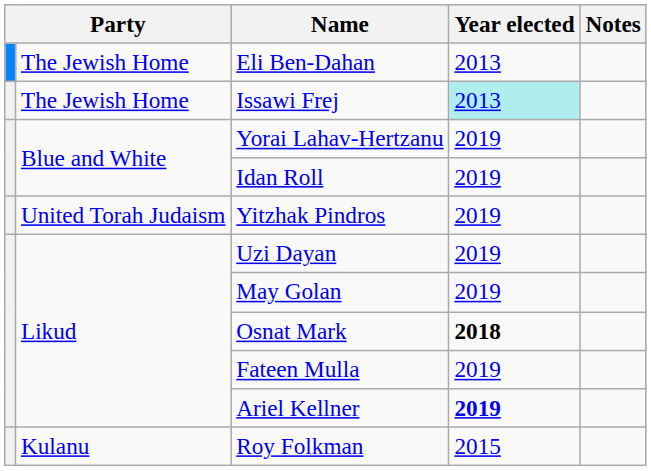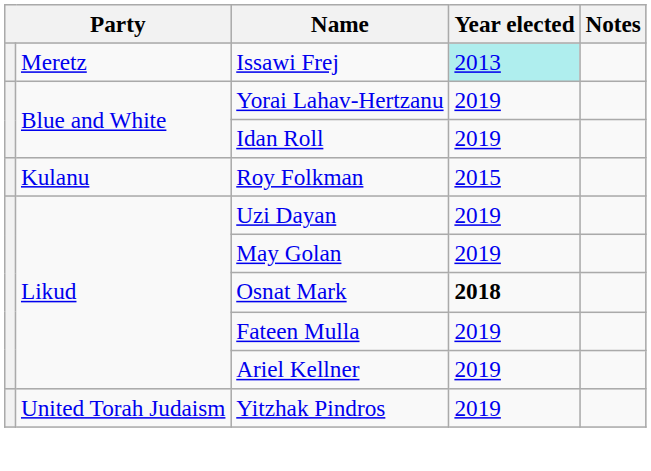- row: (306, 62)
(105, 100) The Jewish Home -> (54, 62) Meretz
rows swapped: (300, 445) <-> (311, 215)
(478, 407) bold -> (478, 368) normal
